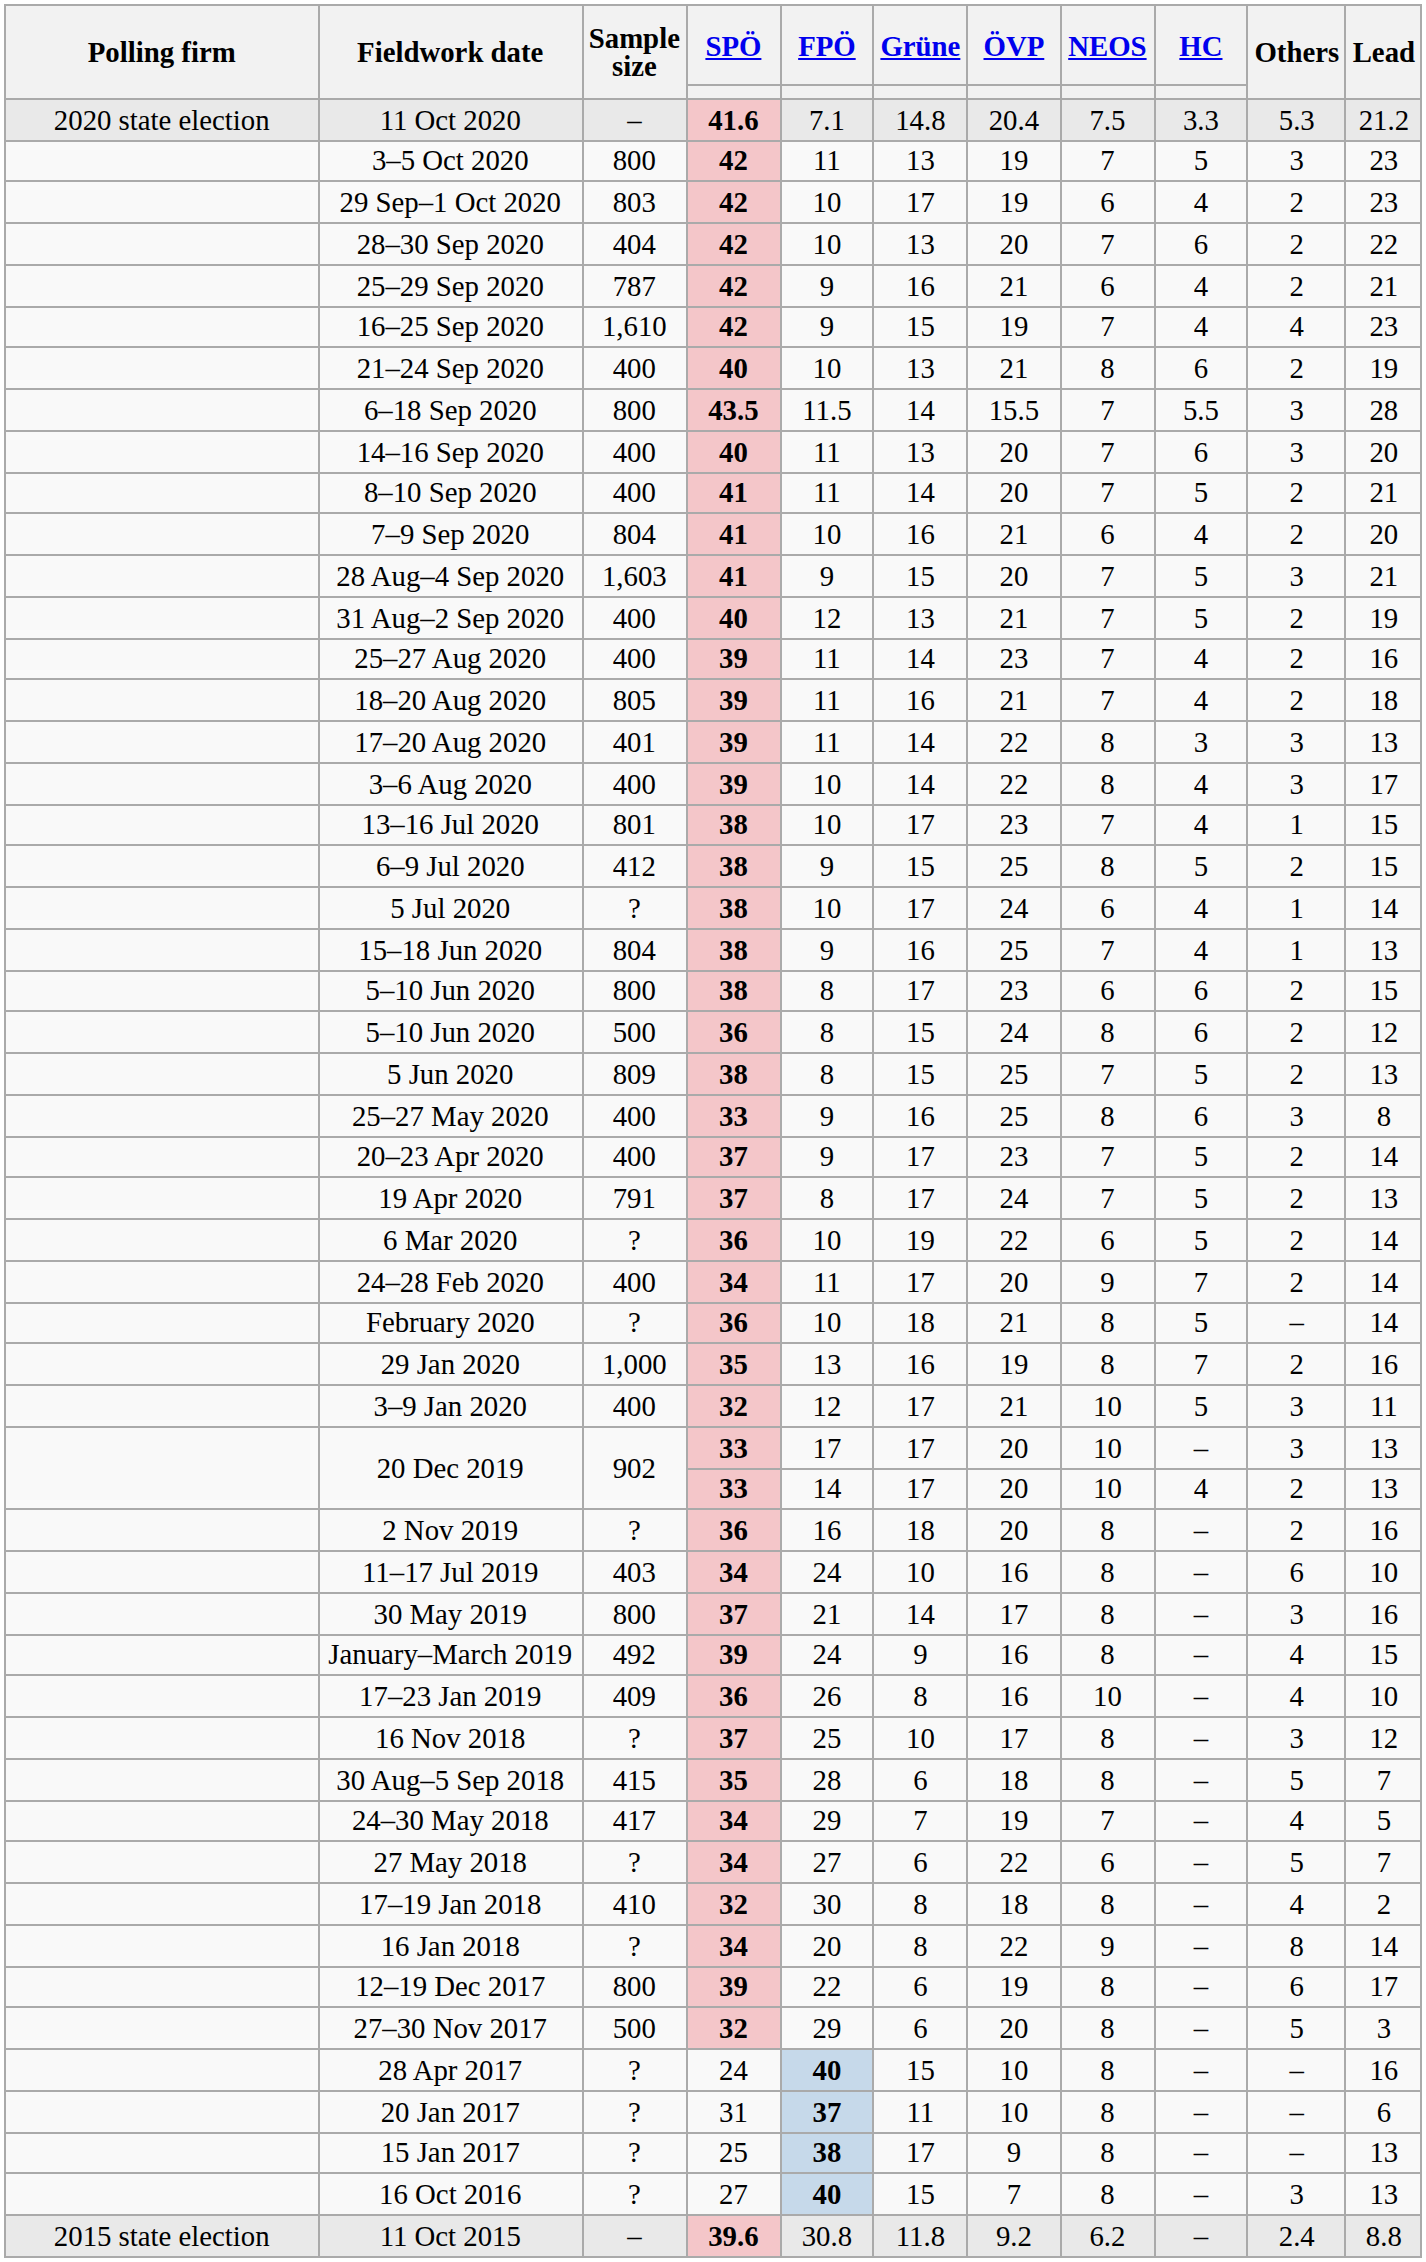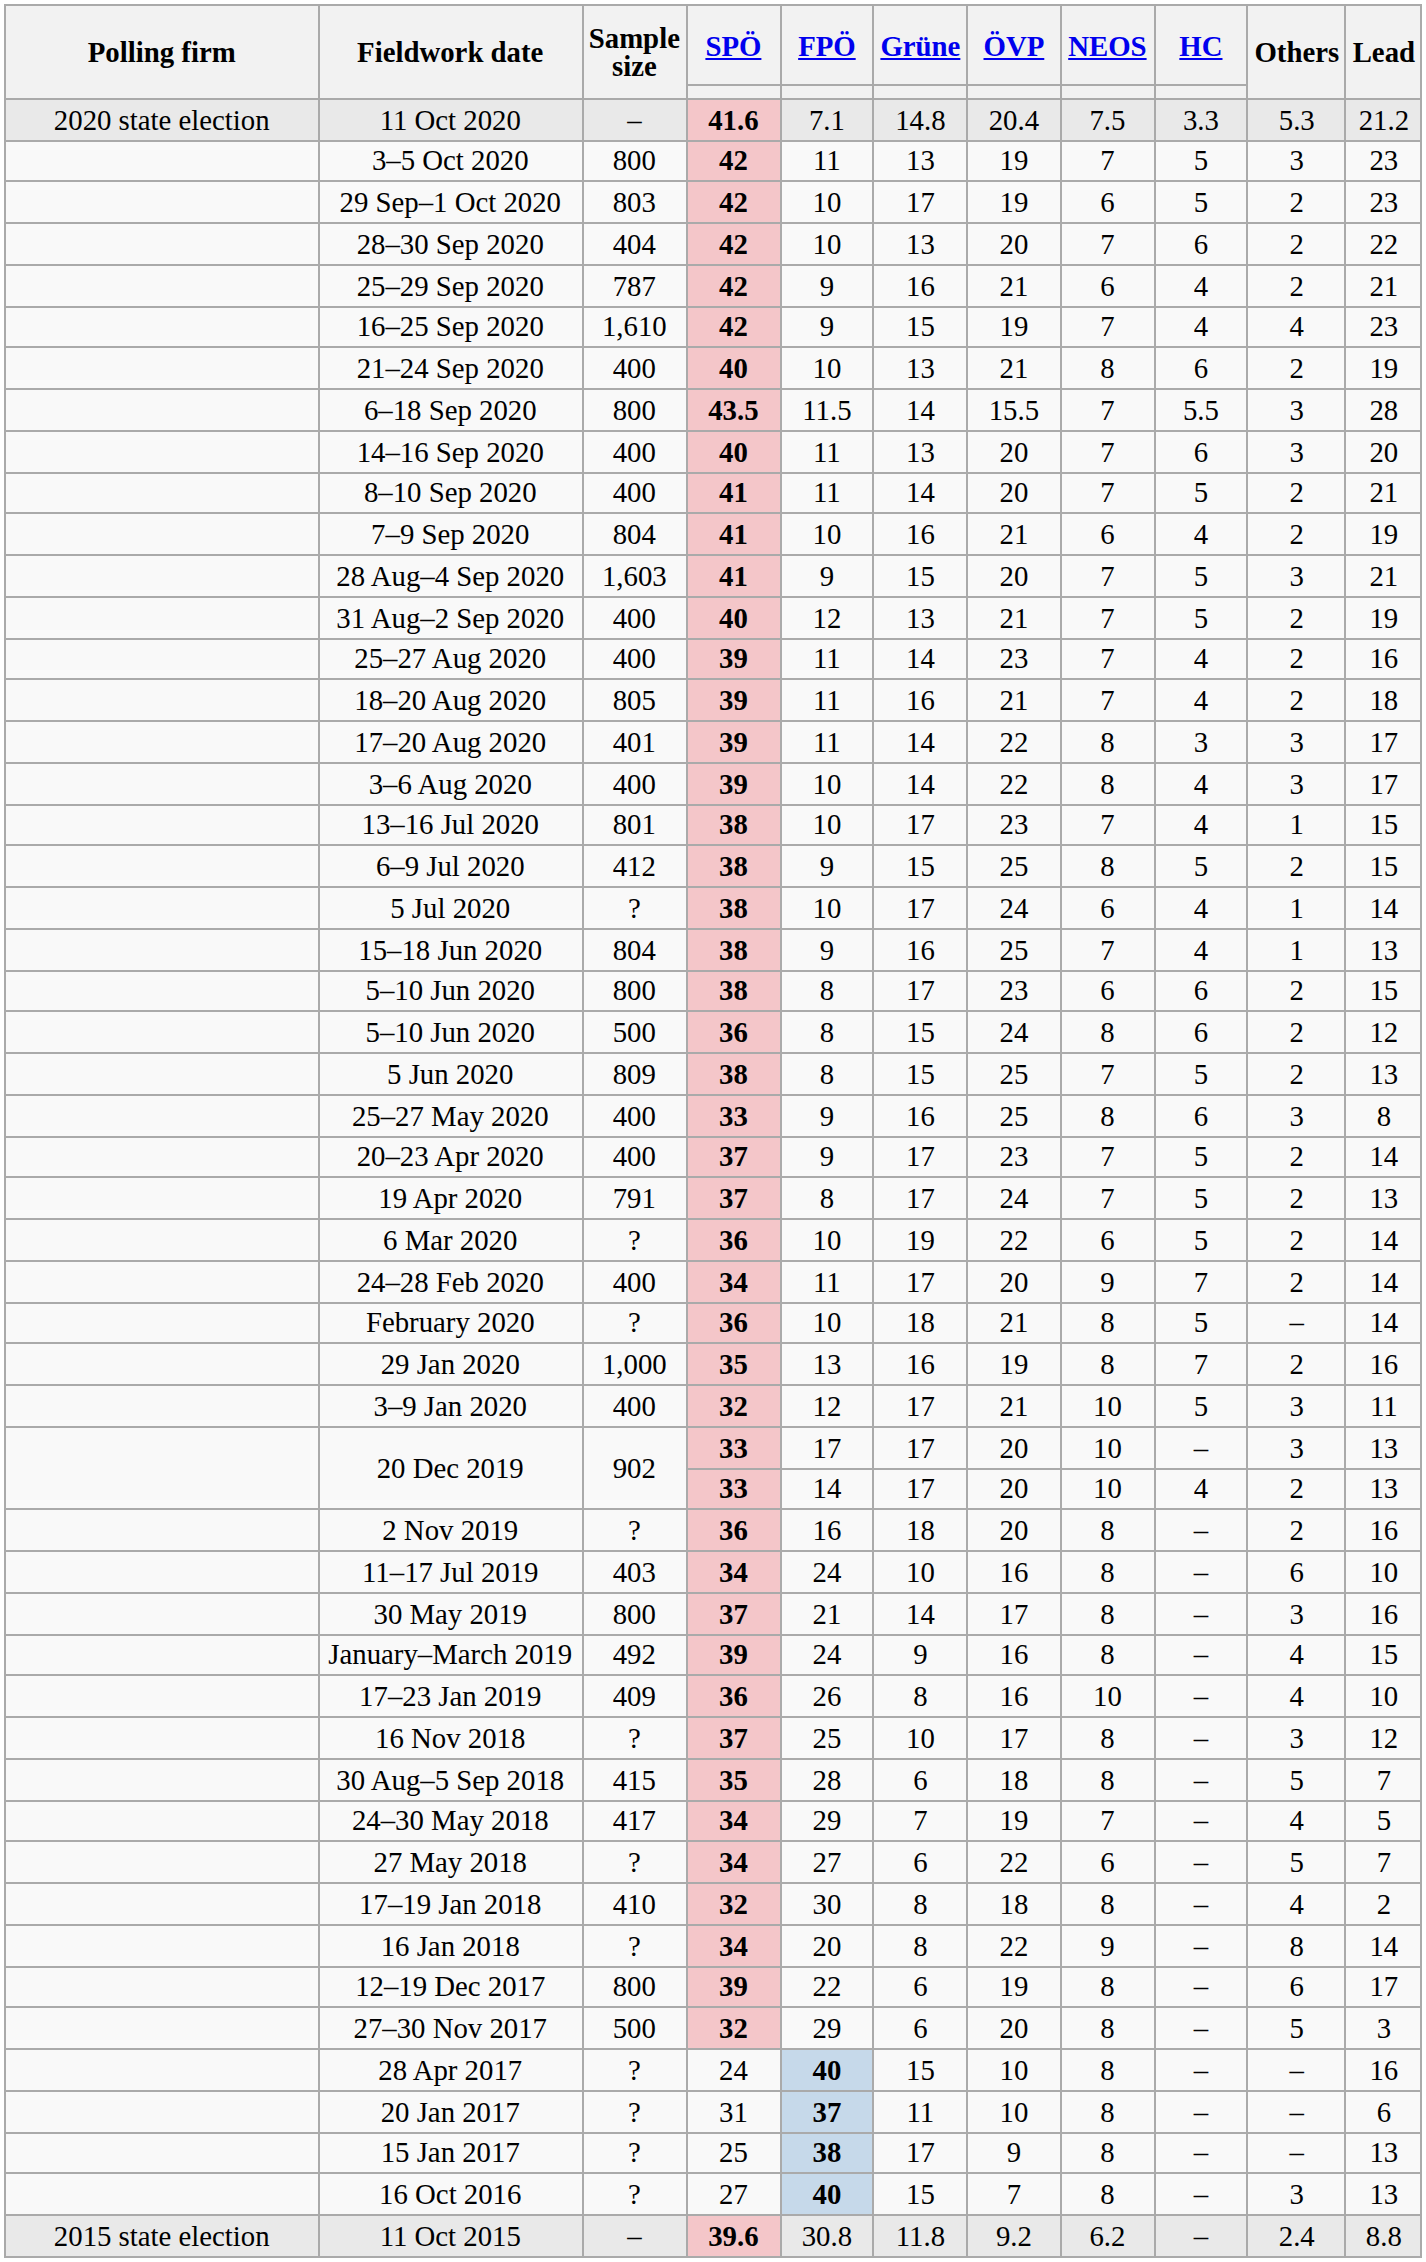(1201, 203) 4 -> (1201, 203) 5
(1384, 535) 20 -> (1384, 535) 19
(1384, 742) 13 -> (1384, 742) 17
